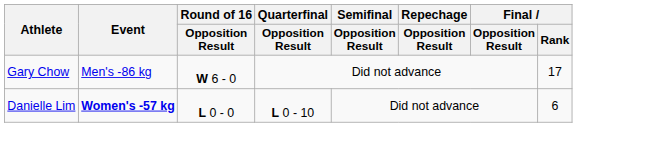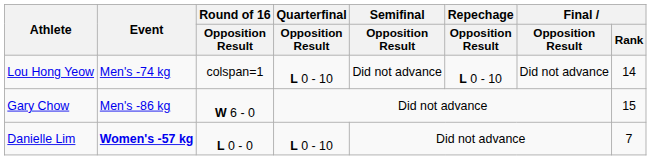+ row: (51, 72)
(555, 72) 17 -> (629, 106) 15
(555, 106) 6 -> (629, 139) 7
